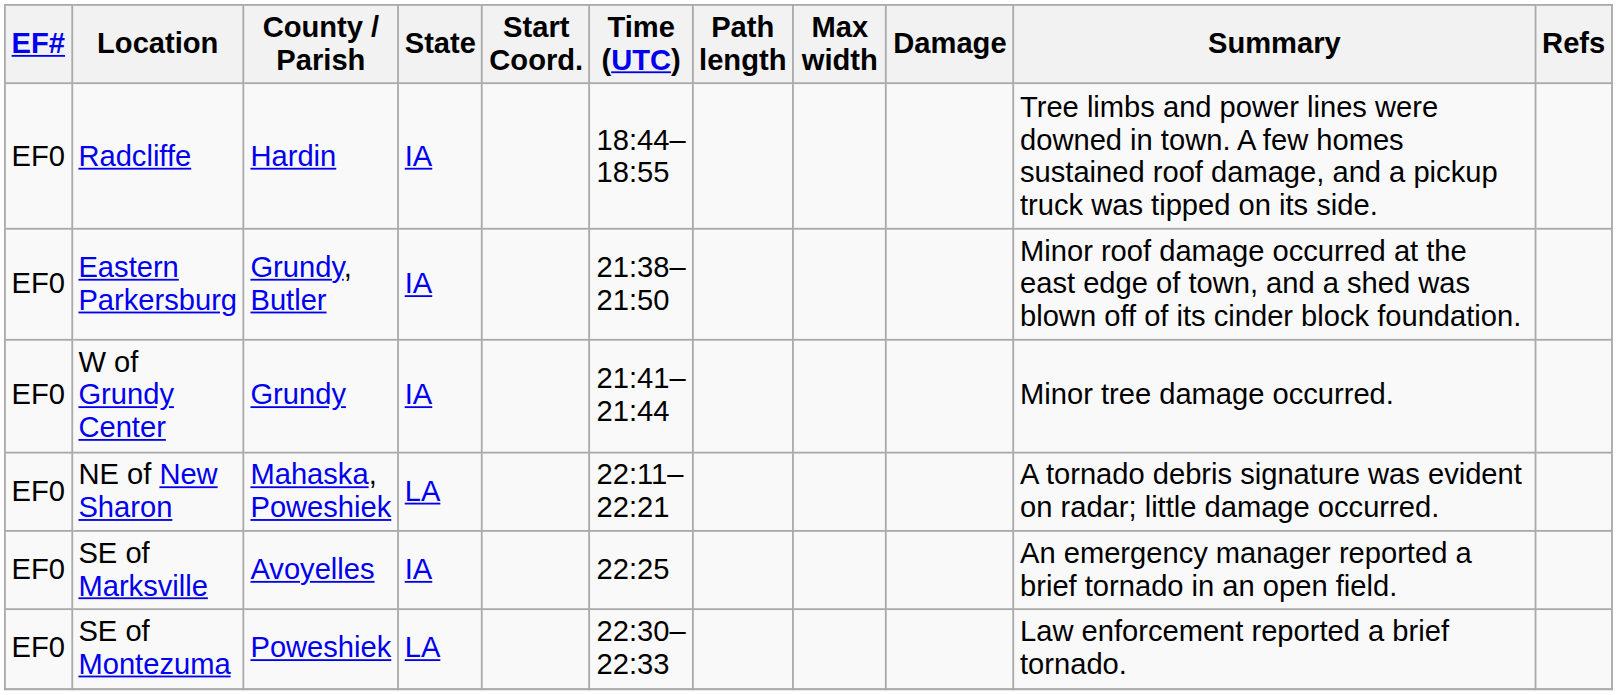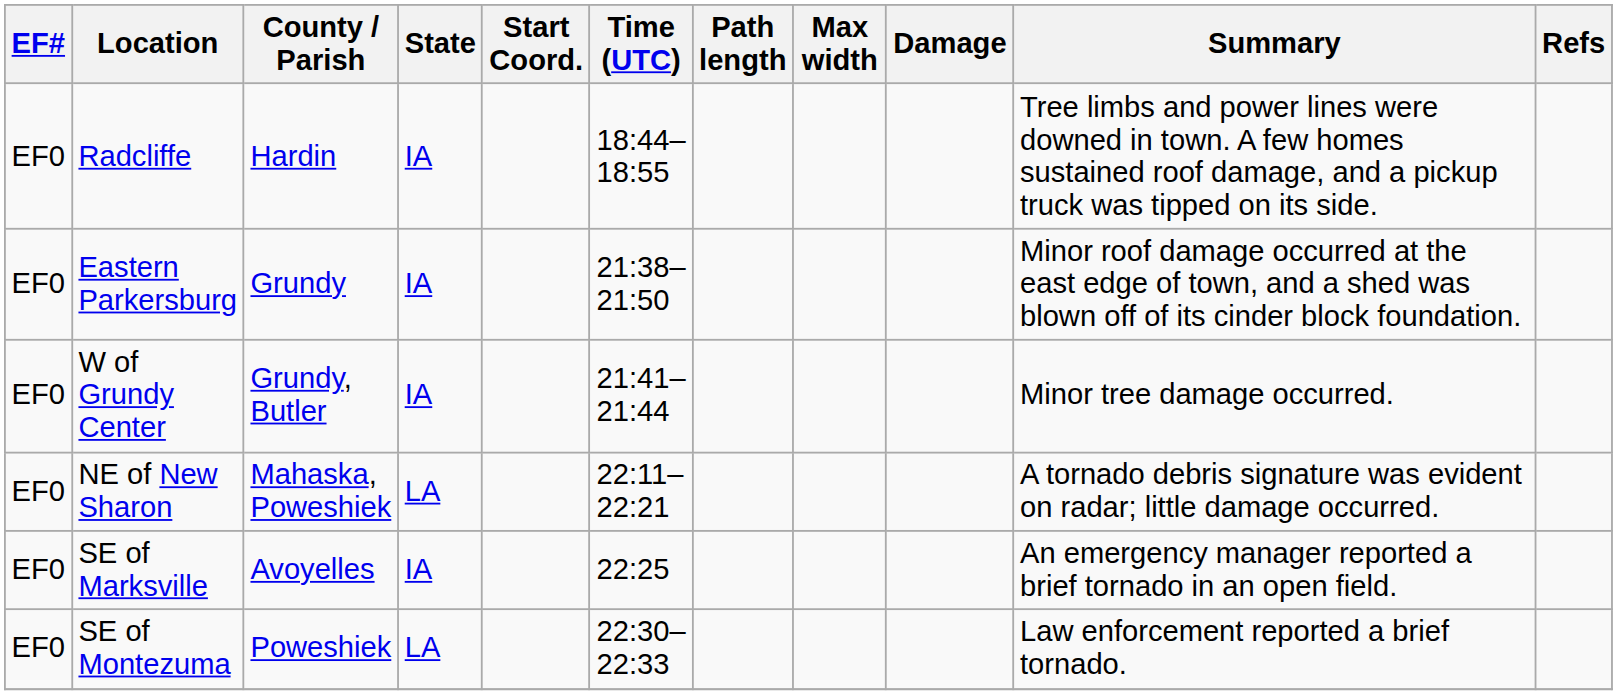(301, 283) Grundy, Butler -> (298, 283) Grundy
(298, 395) Grundy -> (301, 395) Grundy, Butler
